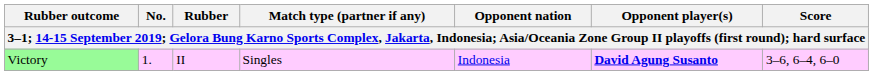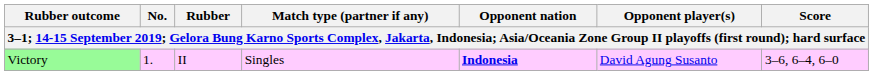(484, 60) normal -> (490, 60) bold
(656, 60) bold -> (659, 60) normal
